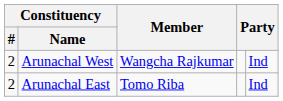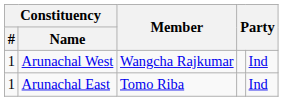(11, 61) 2 -> (11, 61) 1
(11, 84) 2 -> (11, 84) 1
